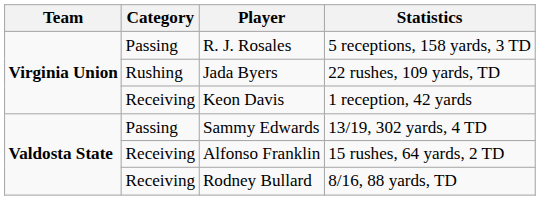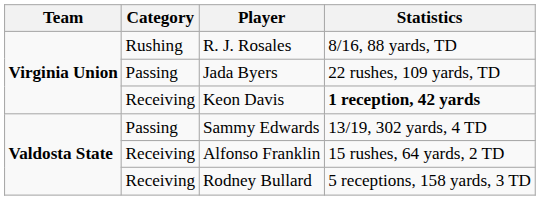(152, 45) Passing -> (154, 45) Rushing
(430, 45) 5 receptions, 158 yards, 3 TD -> (393, 45) 8/16, 88 yards, TD
(154, 72) Rushing -> (152, 72) Passing
(400, 99) normal -> (404, 99) bold
(393, 181) 8/16, 88 yards, TD -> (430, 181) 5 receptions, 158 yards, 3 TD
